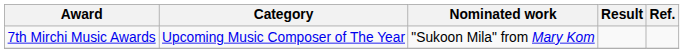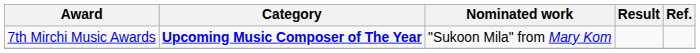(284, 37) normal -> (292, 37) bold
